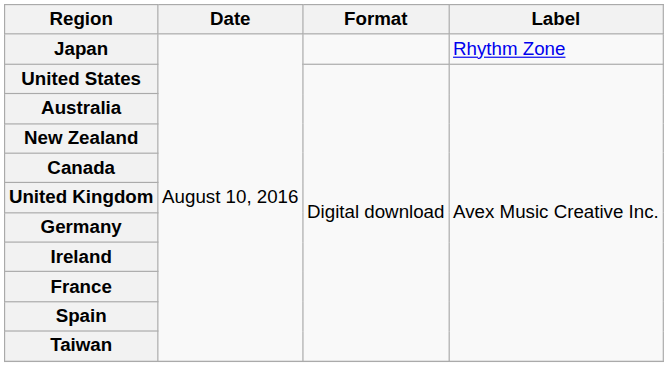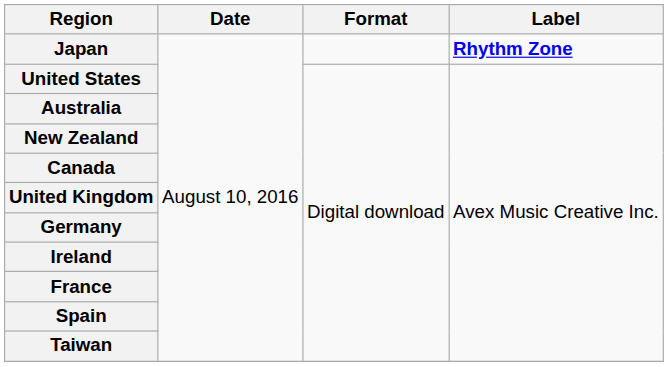(509, 49) normal -> (513, 49) bold
